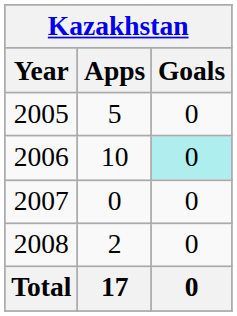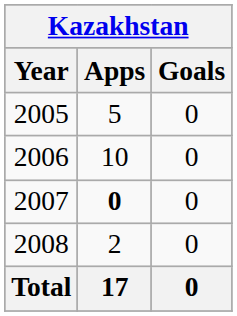(192, 157) paleturquoise background -> (192, 157) no background
(115, 200) normal -> (115, 200) bold
